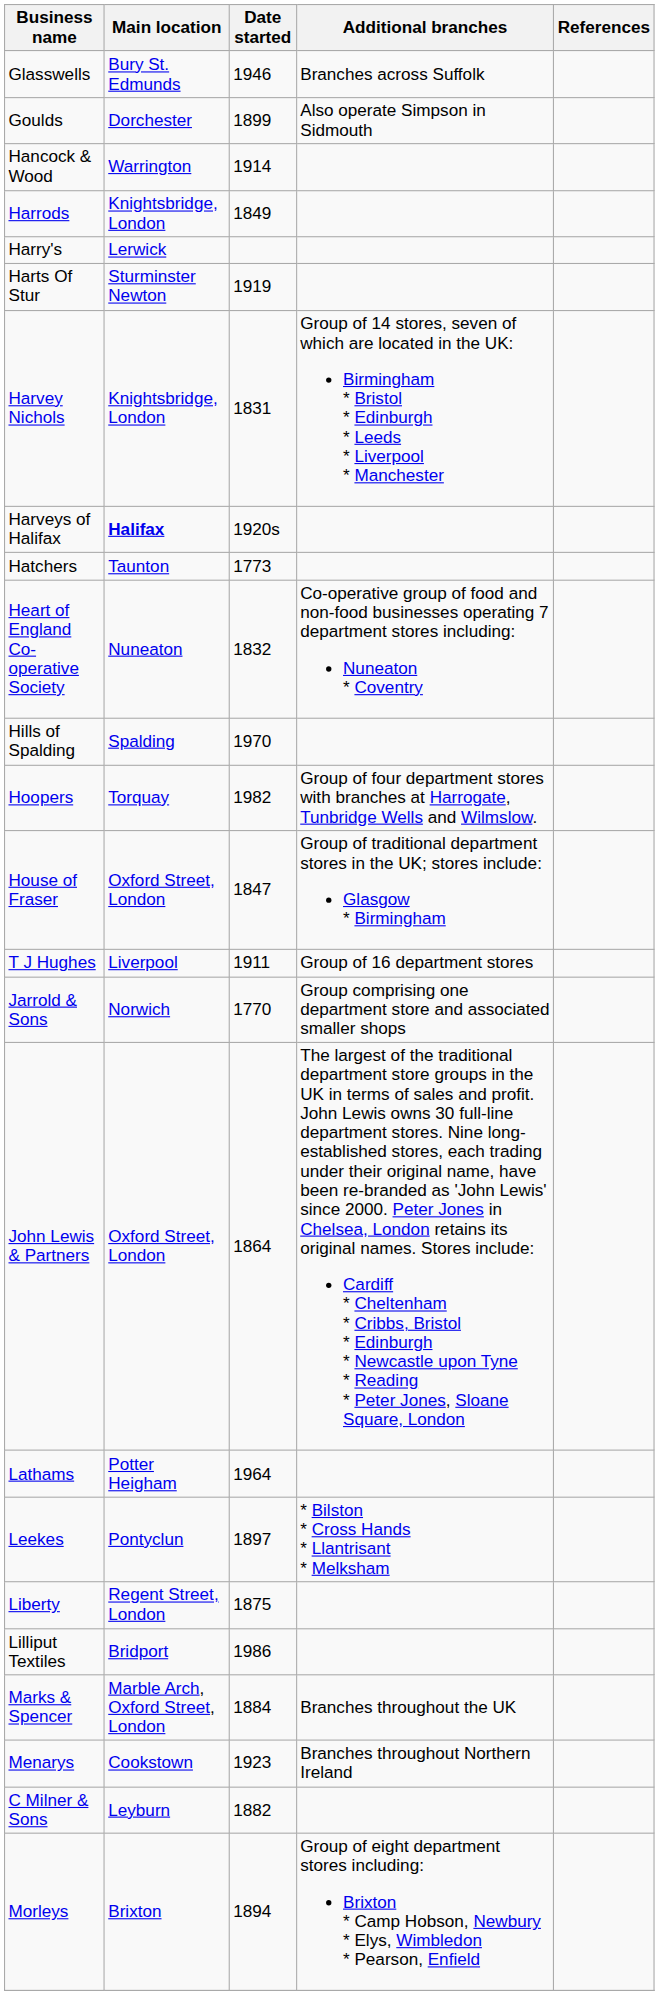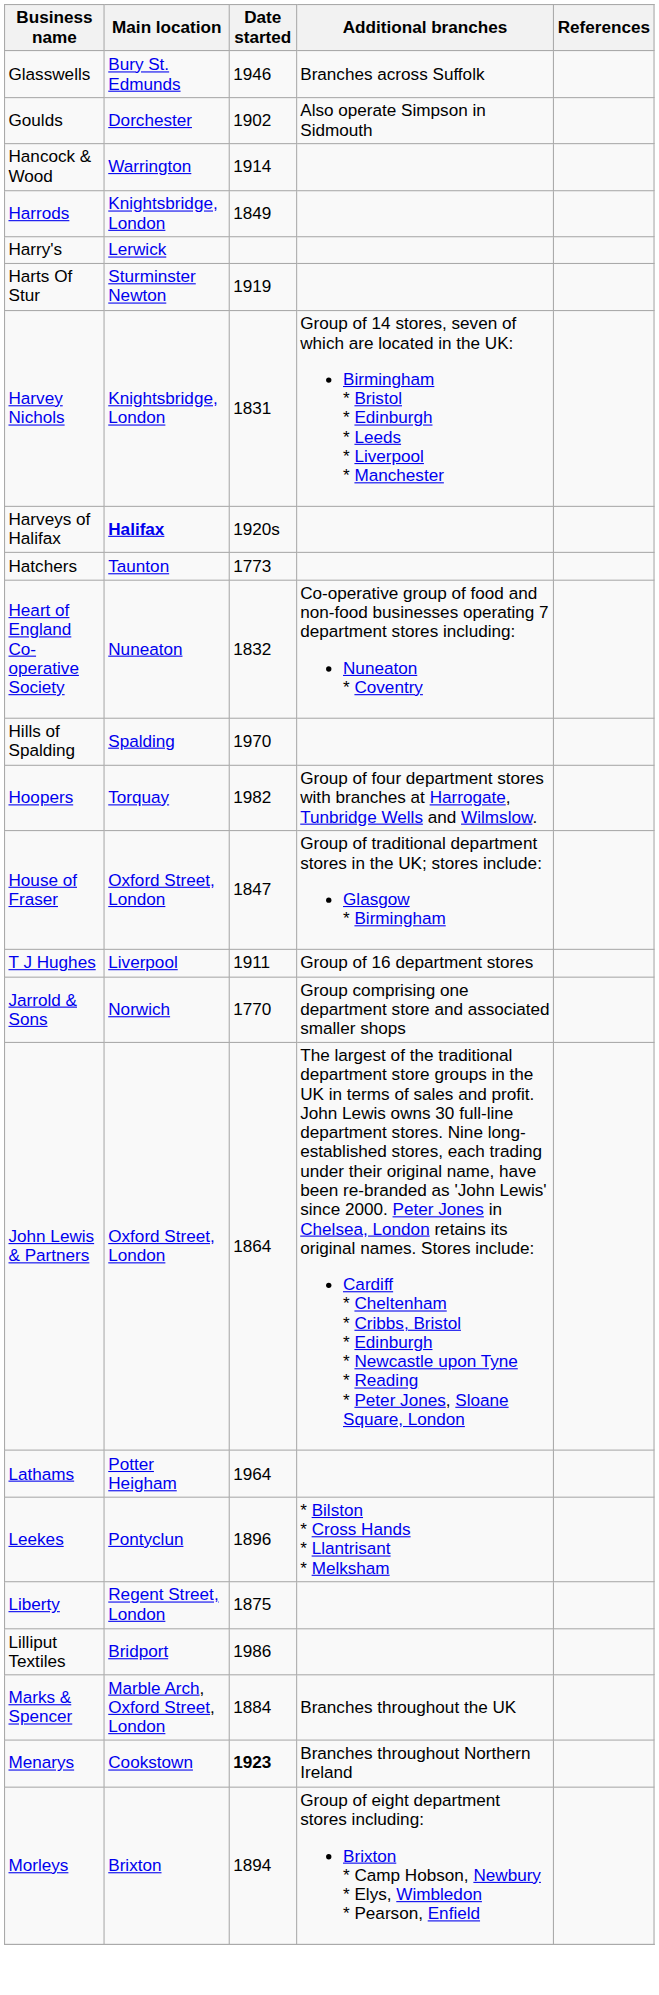(252, 120) 1899 -> (252, 120) 1902
(252, 1539) 1897 -> (252, 1539) 1896
(252, 1763) normal -> (252, 1763) bold
- row: (48, 1809)
